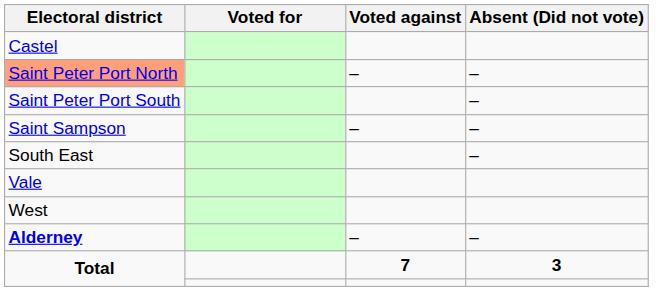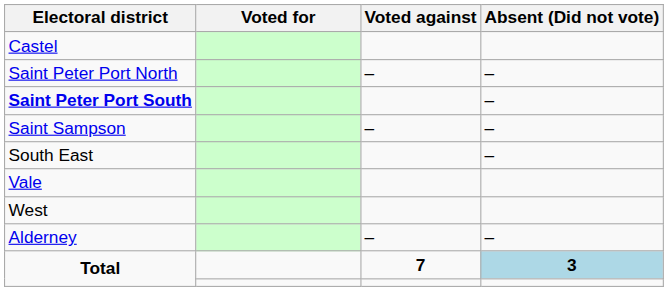(93, 73) lightsalmon background -> (93, 73) no background
(94, 100) normal -> (100, 100) bold
(45, 237) bold -> (43, 237) normal
(557, 264) no background -> (572, 264) lightblue background
